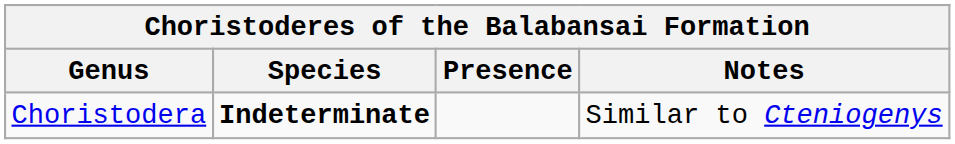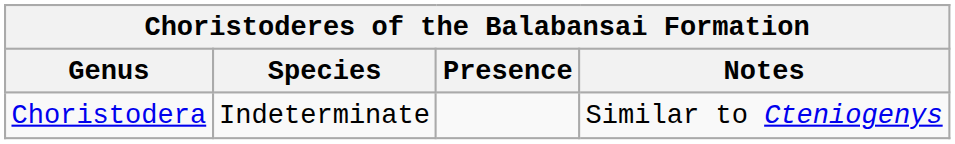(325, 115) bold -> (325, 115) normal
